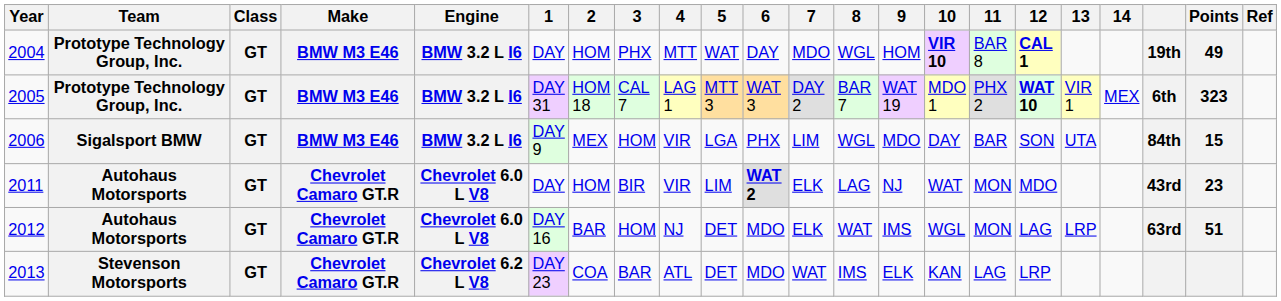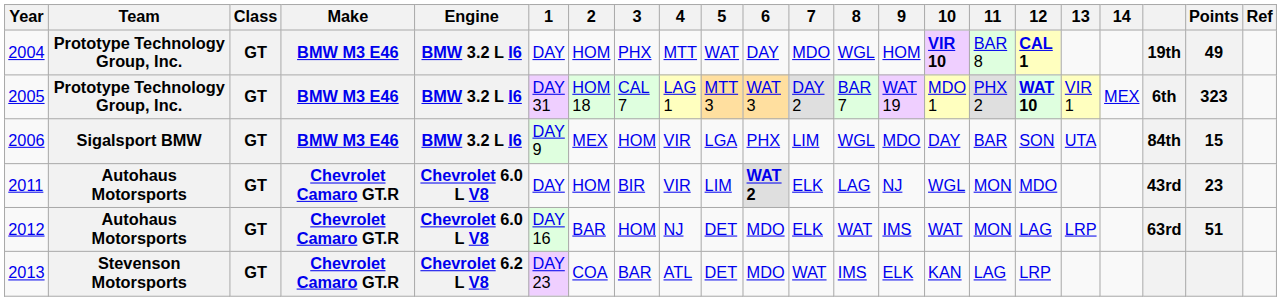(945, 185) WAT -> (947, 185) WGL
(947, 229) WGL -> (945, 229) WAT
